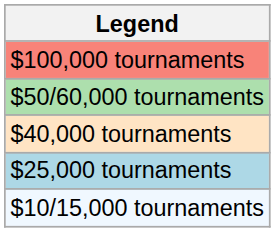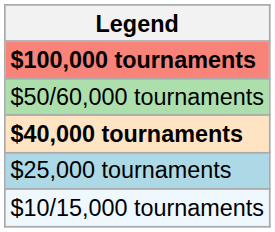(127, 60) normal -> (133, 60) bold
(121, 134) normal -> (127, 134) bold
